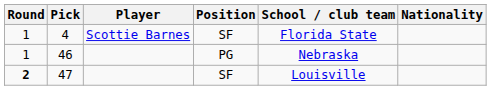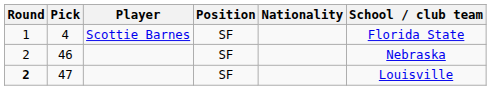columns swapped: (442, 15) <-> (328, 15)
(26, 55) 1 -> (26, 55) 2
(226, 55) PG -> (226, 55) SF
